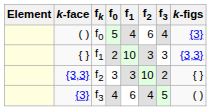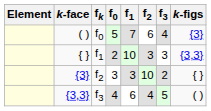(133, 34) 4 -> (133, 34) 7
(78, 75) {3,3} -> (82, 75) {3}
(82, 95) {3} -> (78, 95) {3,3}
